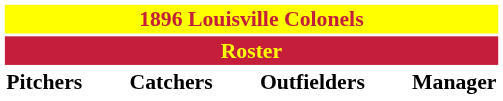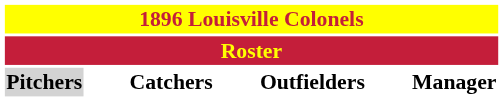(44, 81) no background -> (44, 81) lightgrey background
